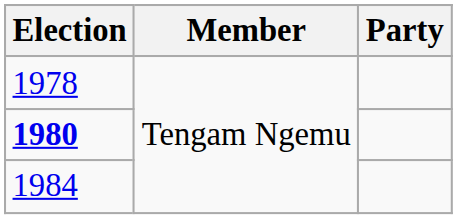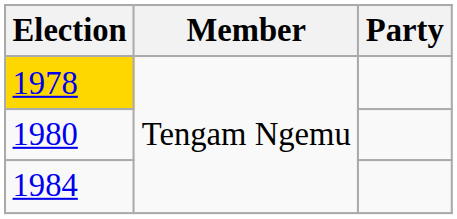(45, 82) no background -> (45, 82) gold background
(45, 133) bold -> (45, 133) normal
